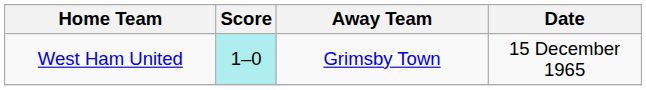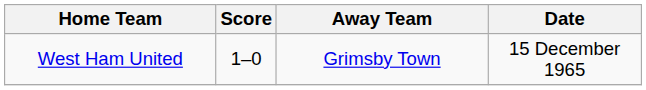(246, 59) paleturquoise background -> (246, 59) no background
